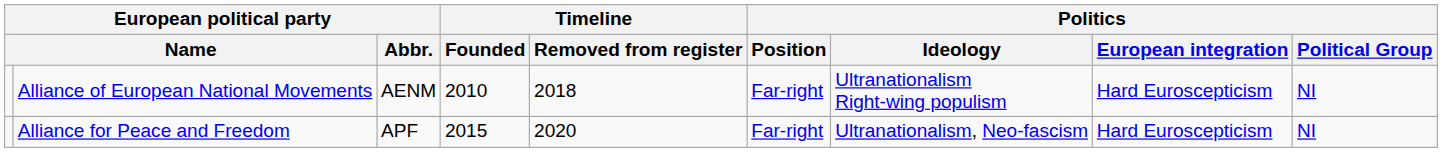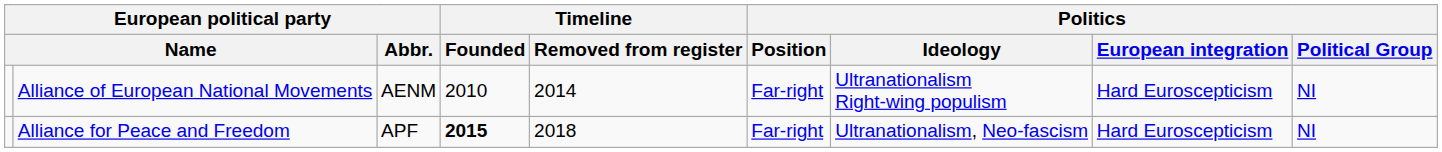(555, 90) 2018 -> (555, 90) 2014
(466, 131) normal -> (466, 131) bold
(555, 131) 2020 -> (555, 131) 2018
